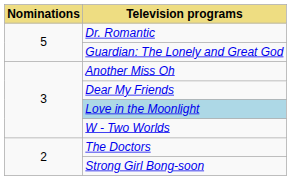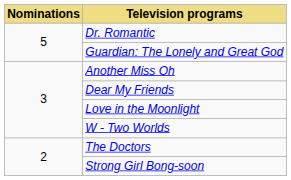(142, 109) lightblue background -> (142, 109) no background
